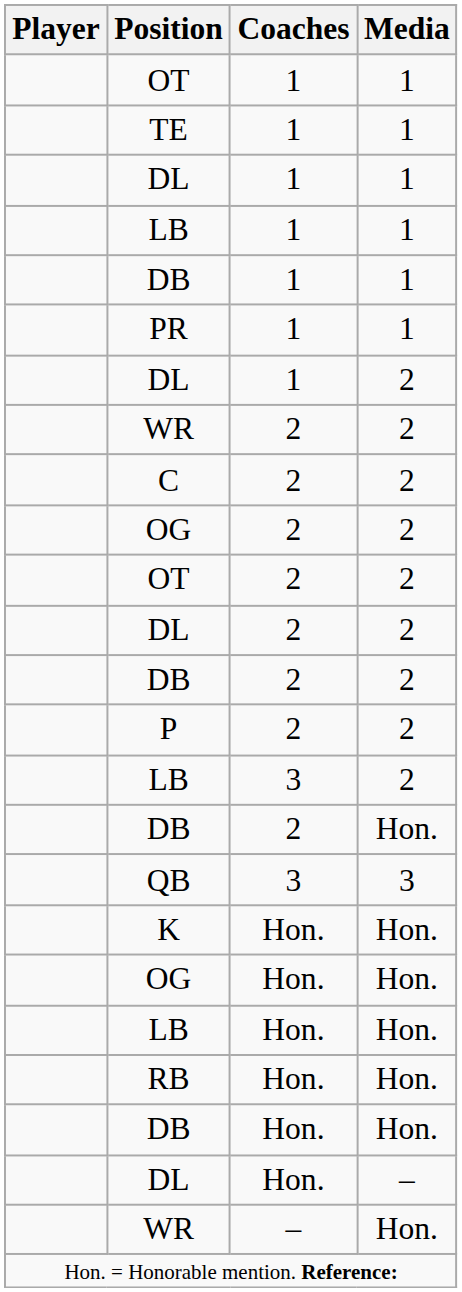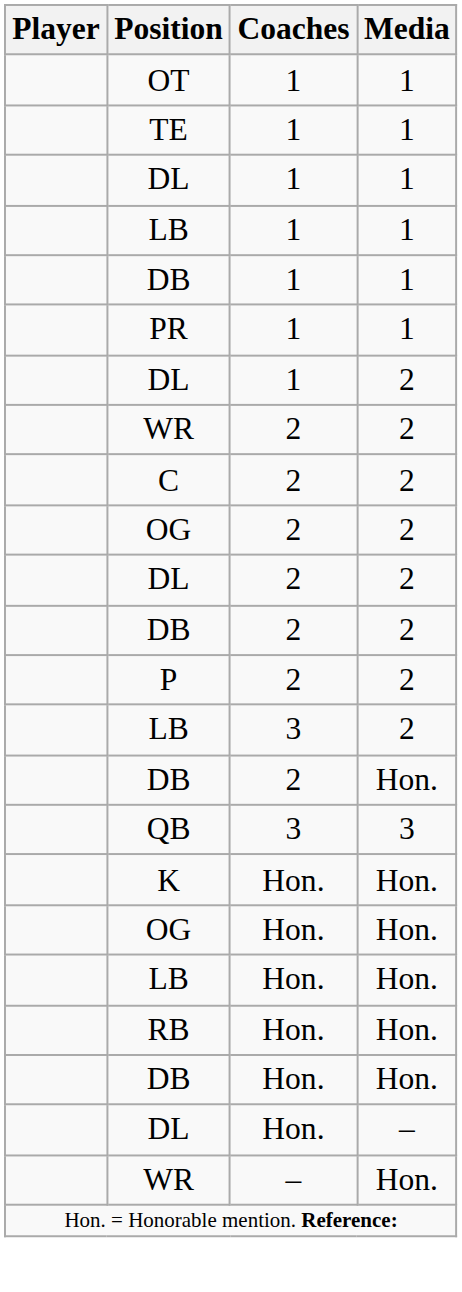- row: (169, 579)
